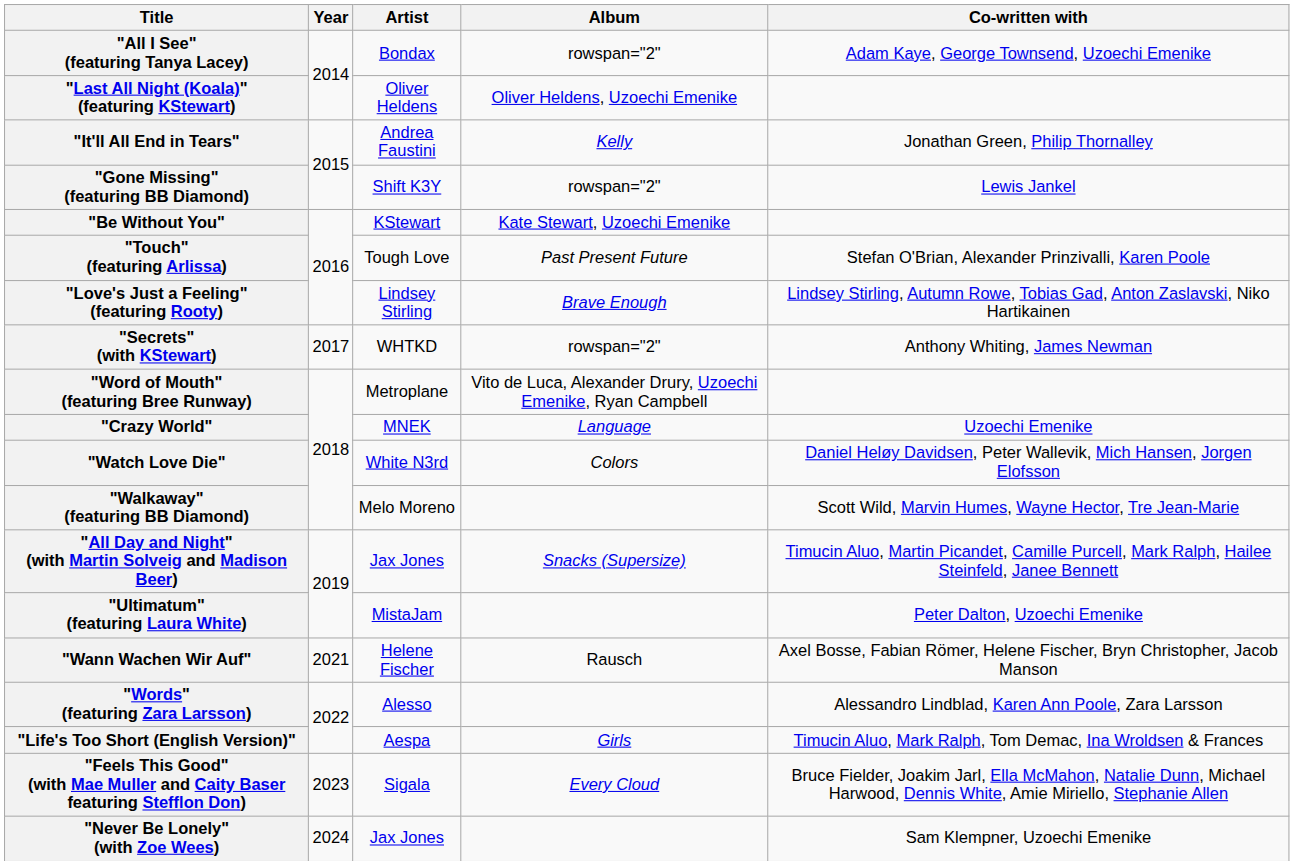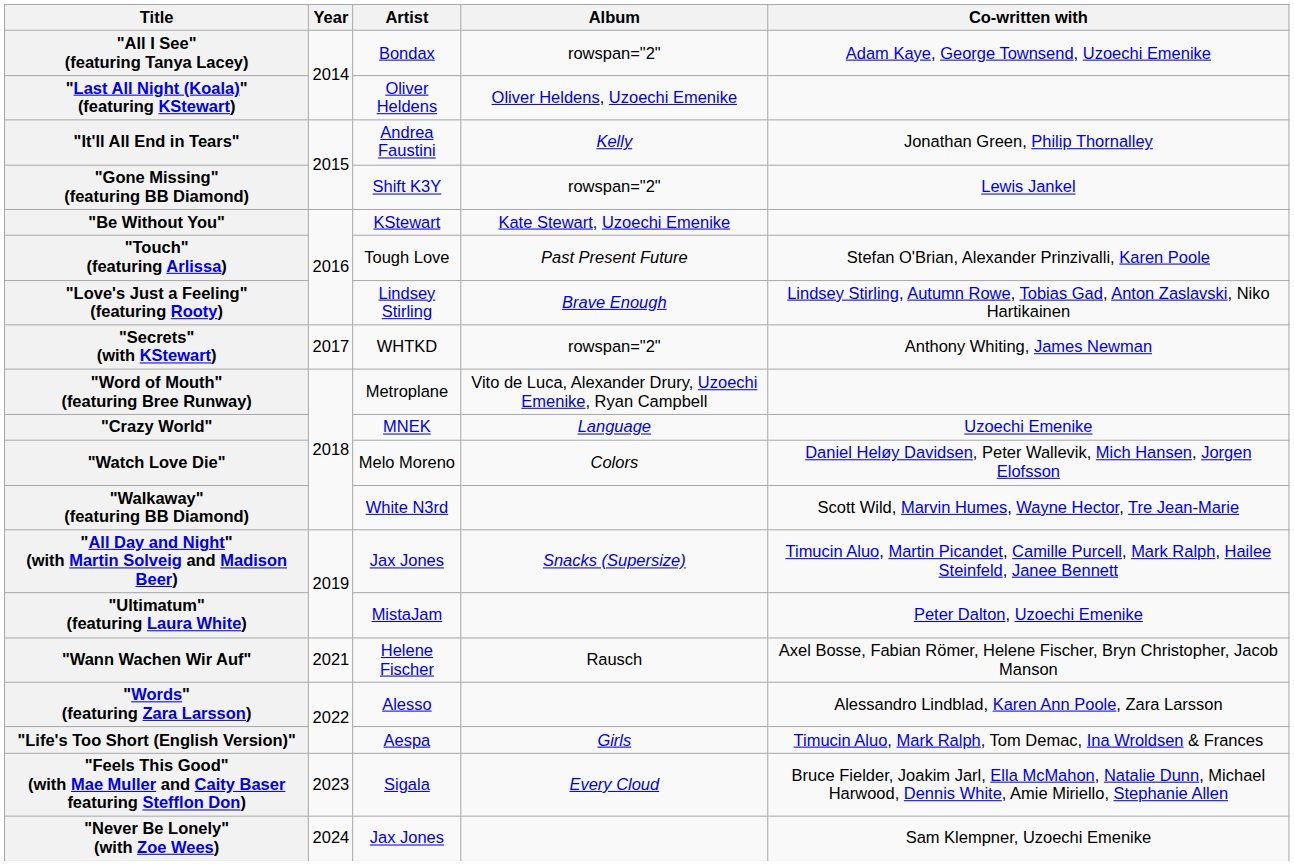(407, 462) White N3rd -> (407, 462) Melo Moreno
(407, 507) Melo Moreno -> (407, 507) White N3rd
